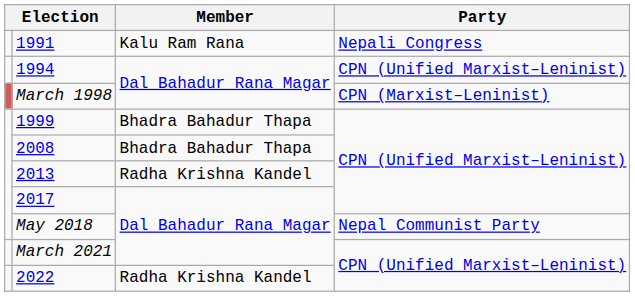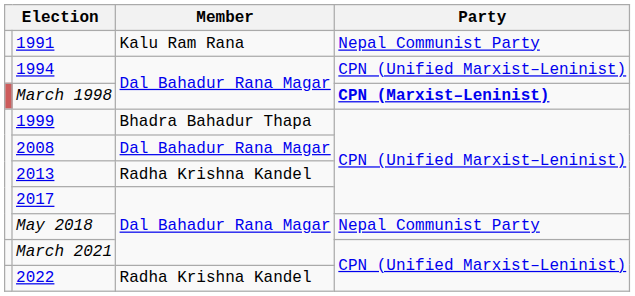(410, 44) Nepali Congress -> (439, 44) Nepal Communist Party
(444, 96) normal -> (444, 96) bold
(216, 148) Bhadra Bahadur Thapa -> (225, 148) Dal Bahadur Rana Magar
